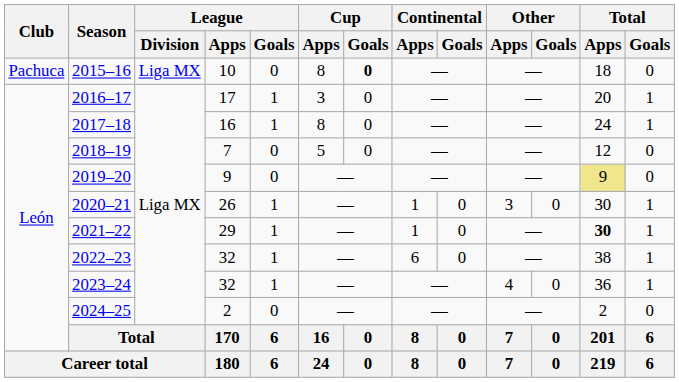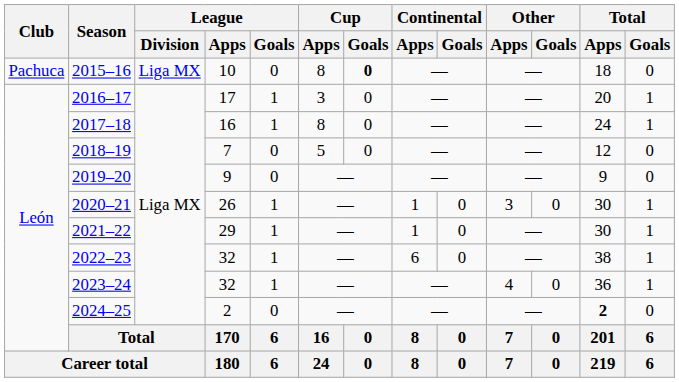(603, 177) khaki background -> (603, 177) no background
(603, 230) bold -> (603, 230) normal
(603, 310) normal -> (603, 310) bold
